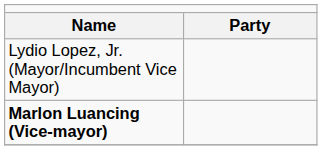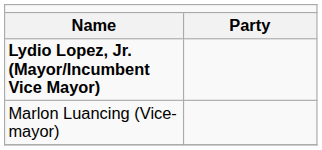(93, 70) normal -> (79, 70) bold
(74, 123) bold -> (93, 123) normal
